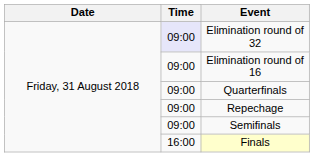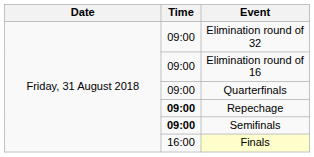(181, 36) lavender background -> (181, 36) no background
(181, 108) normal -> (181, 108) bold
(181, 125) normal -> (181, 125) bold
